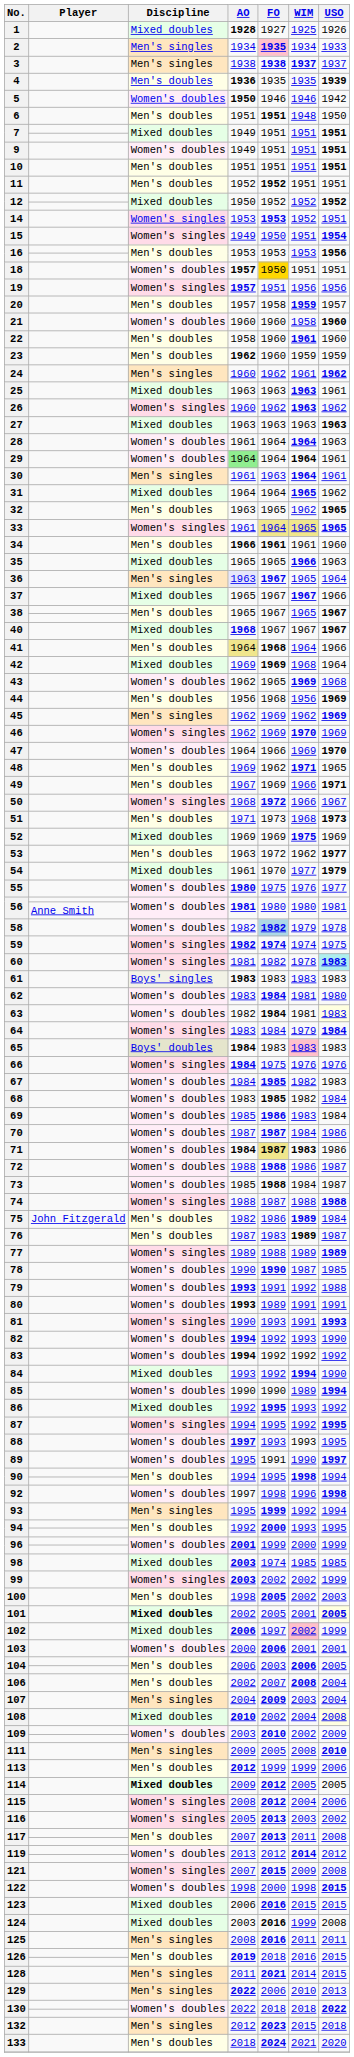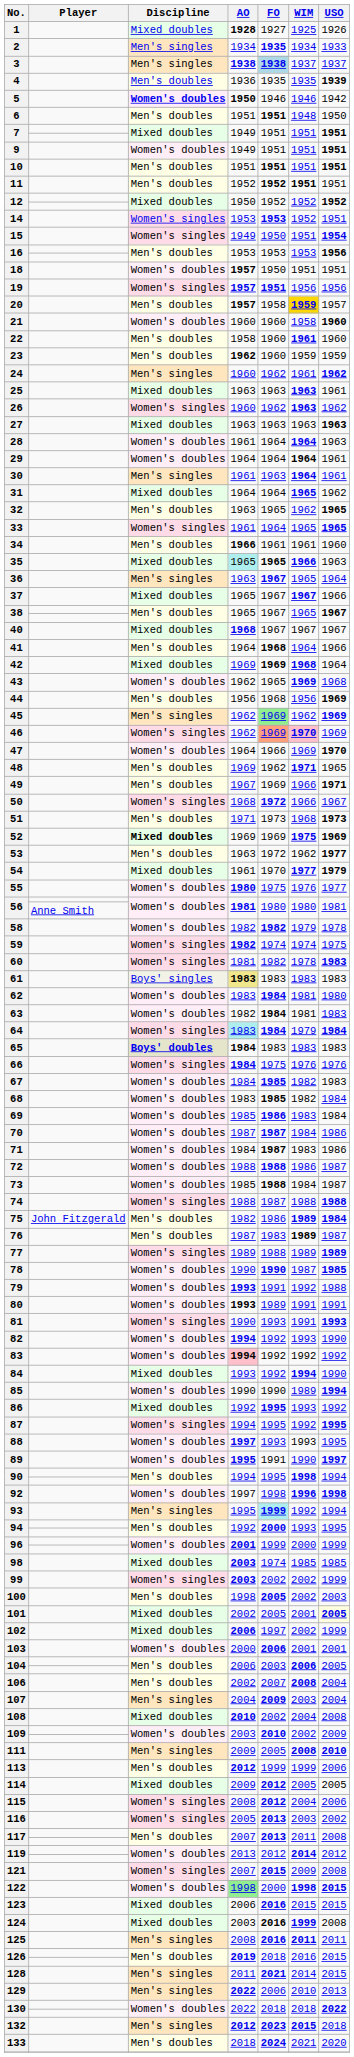(273, 47) pink background -> (273, 47) no background
(243, 64) normal -> (243, 64) bold
(273, 64) no background -> (273, 64) lightblue background
(304, 64) bold -> (304, 64) normal
(243, 82) bold -> (243, 82) normal
(178, 99) normal -> (178, 99) bold
(273, 167) normal -> (273, 167) bold
(304, 185) normal -> (304, 185) bold
(273, 270) gold background -> (273, 270) no background
(273, 288) normal -> (273, 288) bold
(243, 305) normal -> (243, 305) bold
(304, 305) no background -> (304, 305) gold background
(243, 459) lightgreen background -> (243, 459) no background
(273, 528) khaki background -> (273, 528) no background
(304, 528) khaki background -> (304, 528) no background
(273, 545) bold -> (273, 545) normal
(243, 562) no background -> (243, 562) paleturquoise background
(273, 562) normal -> (273, 562) bold
(243, 579) lavender background -> (243, 579) no background
(334, 631) bold -> (334, 631) normal
(243, 648) khaki background -> (243, 648) no background
(304, 665) normal -> (304, 665) bold
(273, 717) no background -> (273, 717) lightgreen background
(273, 734) no background -> (273, 734) lightsalmon background
(304, 734) no background -> (304, 734) pink background
(172, 837) normal -> (172, 837) bold
(334, 837) normal -> (334, 837) bold
(304, 871) normal -> (304, 871) bold
(273, 928) lightblue background -> (273, 928) no background
(273, 945) bold -> (273, 945) normal
(334, 962) paleturquoise background -> (334, 962) no background
(243, 979) no background -> (243, 979) khaki background
(334, 1013) lightyellow background -> (334, 1013) no background
(243, 1031) no background -> (243, 1031) paleturquoise background
(273, 1031) normal -> (273, 1031) bold
(172, 1048) normal -> (172, 1048) bold
(304, 1048) pink background -> (304, 1048) no background
(243, 1151) bold -> (243, 1151) normal
(273, 1151) khaki background -> (273, 1151) no background
(304, 1151) bold -> (304, 1151) normal
(334, 1219) normal -> (334, 1219) bold
(334, 1271) normal -> (334, 1271) bold
(243, 1357) no background -> (243, 1357) pink background
(243, 1460) normal -> (243, 1460) bold
(304, 1494) normal -> (304, 1494) bold
(273, 1511) no background -> (273, 1511) paleturquoise background
(172, 1614) bold -> (172, 1614) normal
(304, 1631) pink background -> (304, 1631) no background
(334, 1717) lightyellow background -> (334, 1717) no background
(304, 1751) normal -> (304, 1751) bold
(172, 1786) bold -> (172, 1786) normal
(243, 1889) no background -> (243, 1889) lightgreen background
(304, 1889) normal -> (304, 1889) bold
(304, 1923) normal -> (304, 1923) bold
(304, 1940) normal -> (304, 1940) bold
(243, 2026) normal -> (243, 2026) bold
(304, 2026) normal -> (304, 2026) bold
